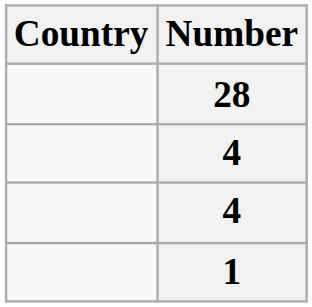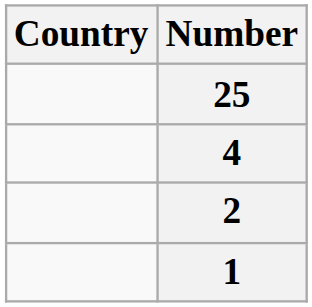(232, 93) 28 -> (232, 93) 25
(232, 211) 4 -> (232, 211) 2
